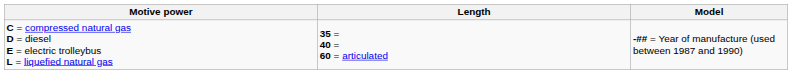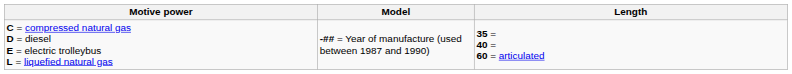columns swapped: (474, 12) <-> (709, 12)
